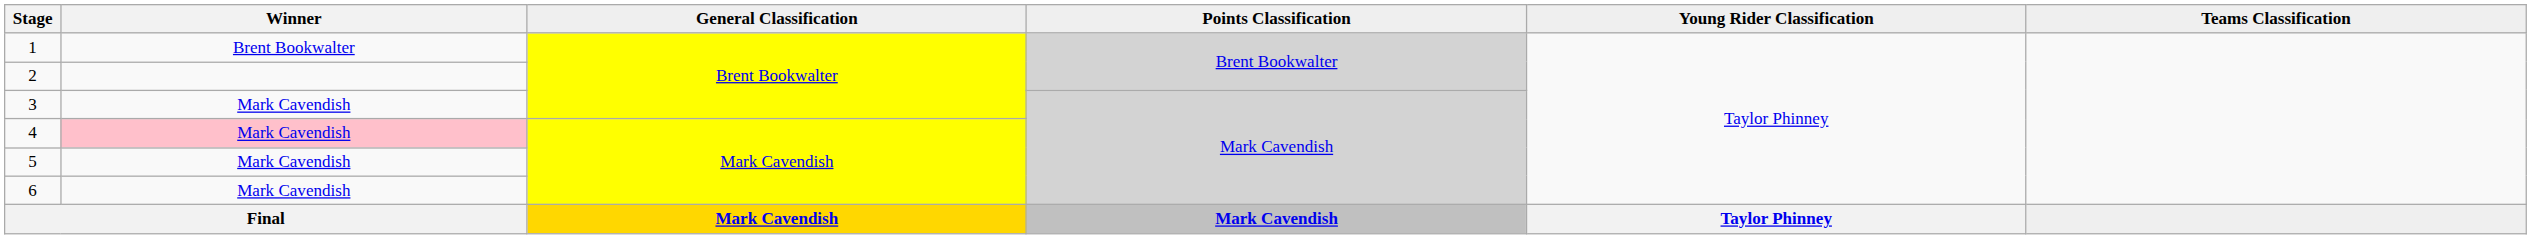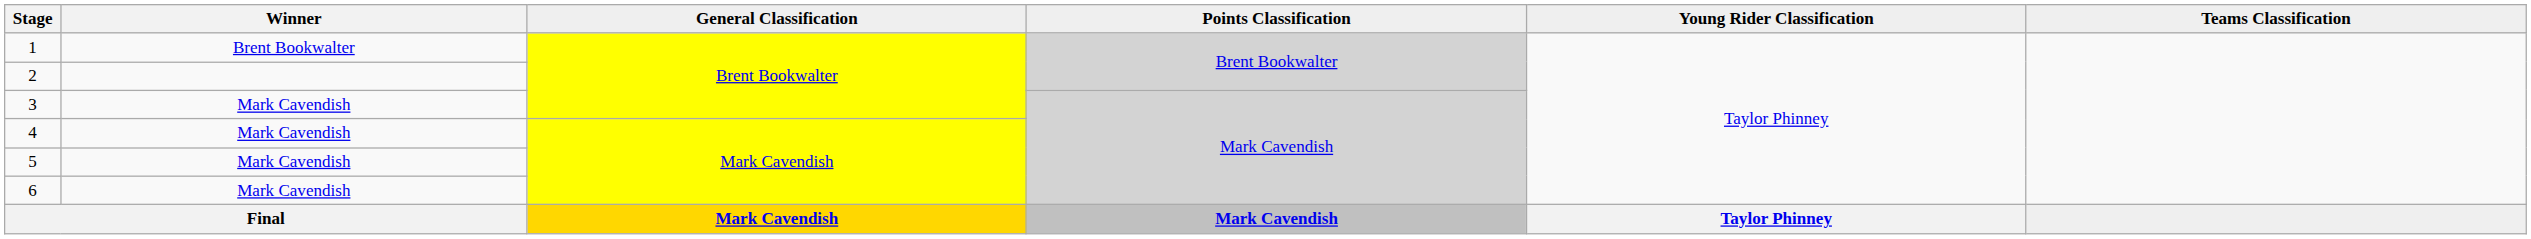(294, 133) pink background -> (294, 133) no background
